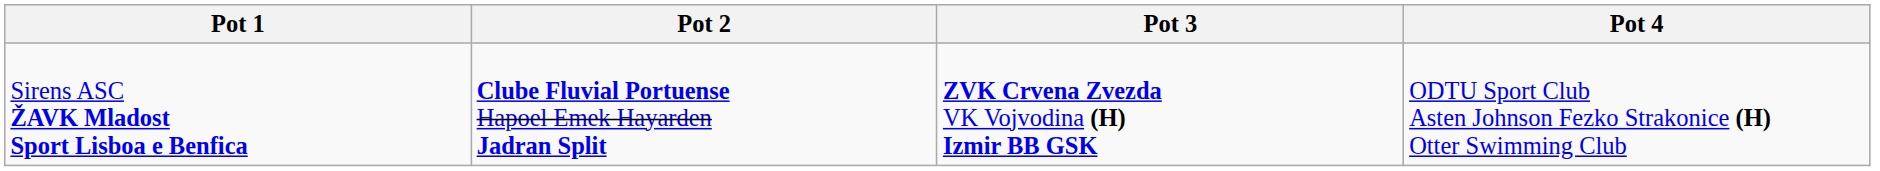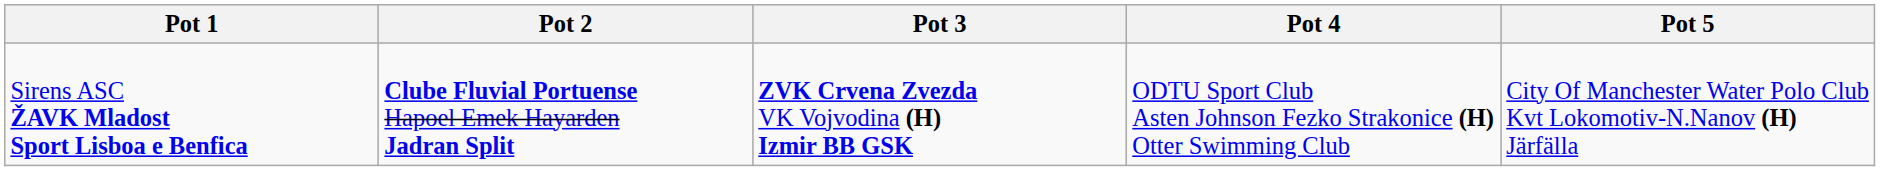+ column: (1688, 23)
